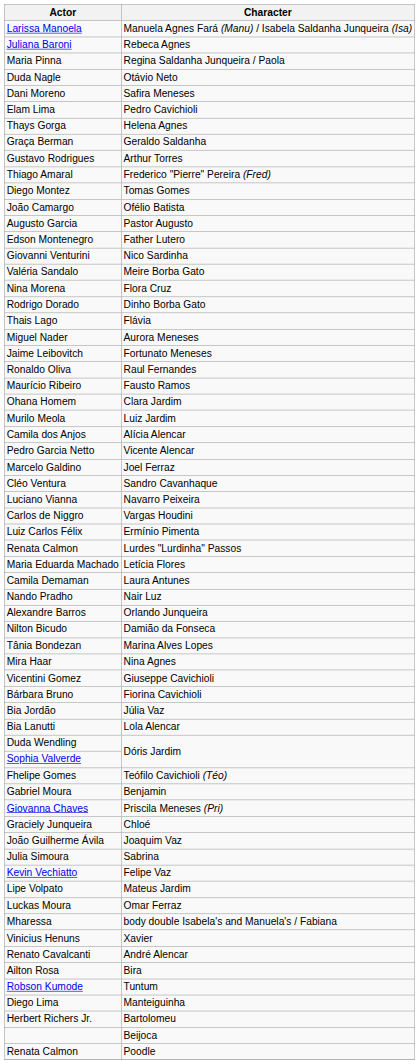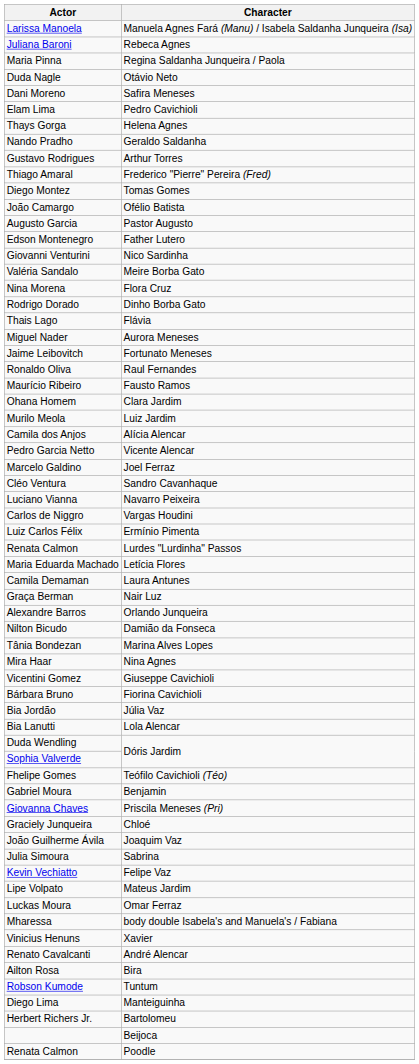(40, 142) Graça Berman -> (40, 142) Nando Pradho
(40, 597) Nando Pradho -> (40, 597) Graça Berman
